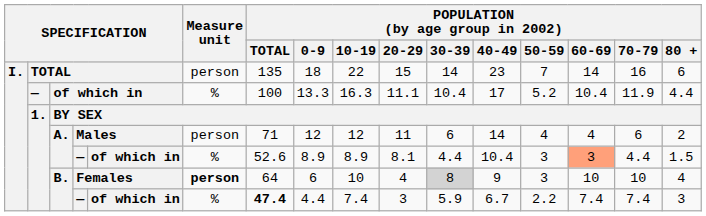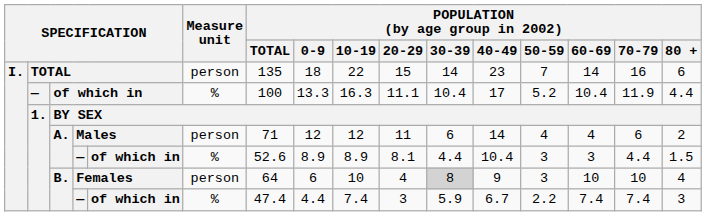(591, 157) lightsalmon background -> (591, 157) no background
(215, 179) bold -> (215, 179) normal
(270, 200) bold -> (270, 200) normal
